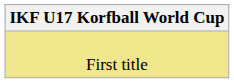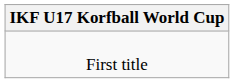(117, 63) khaki background -> (117, 63) no background
